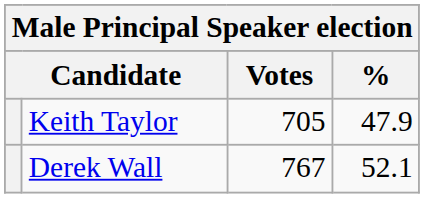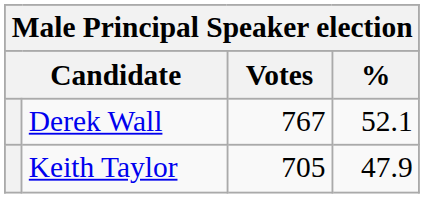rows swapped: (96, 167) <-> (103, 121)
